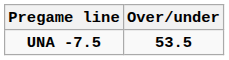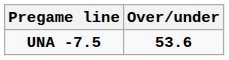(173, 42) 53.5 -> (173, 42) 53.6
